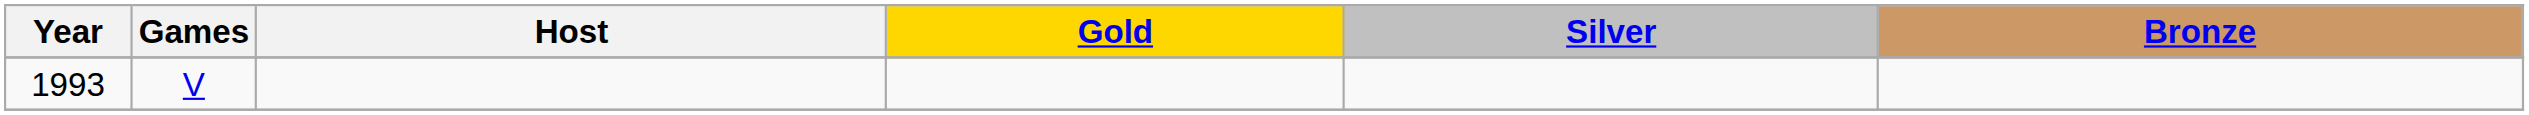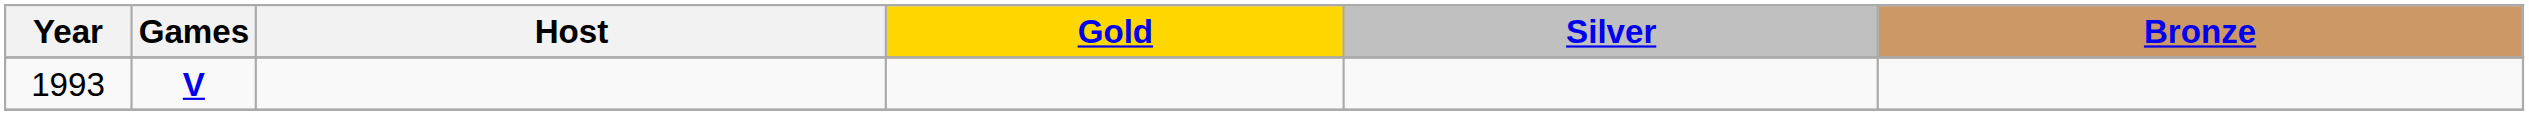(194, 84) normal -> (194, 84) bold
